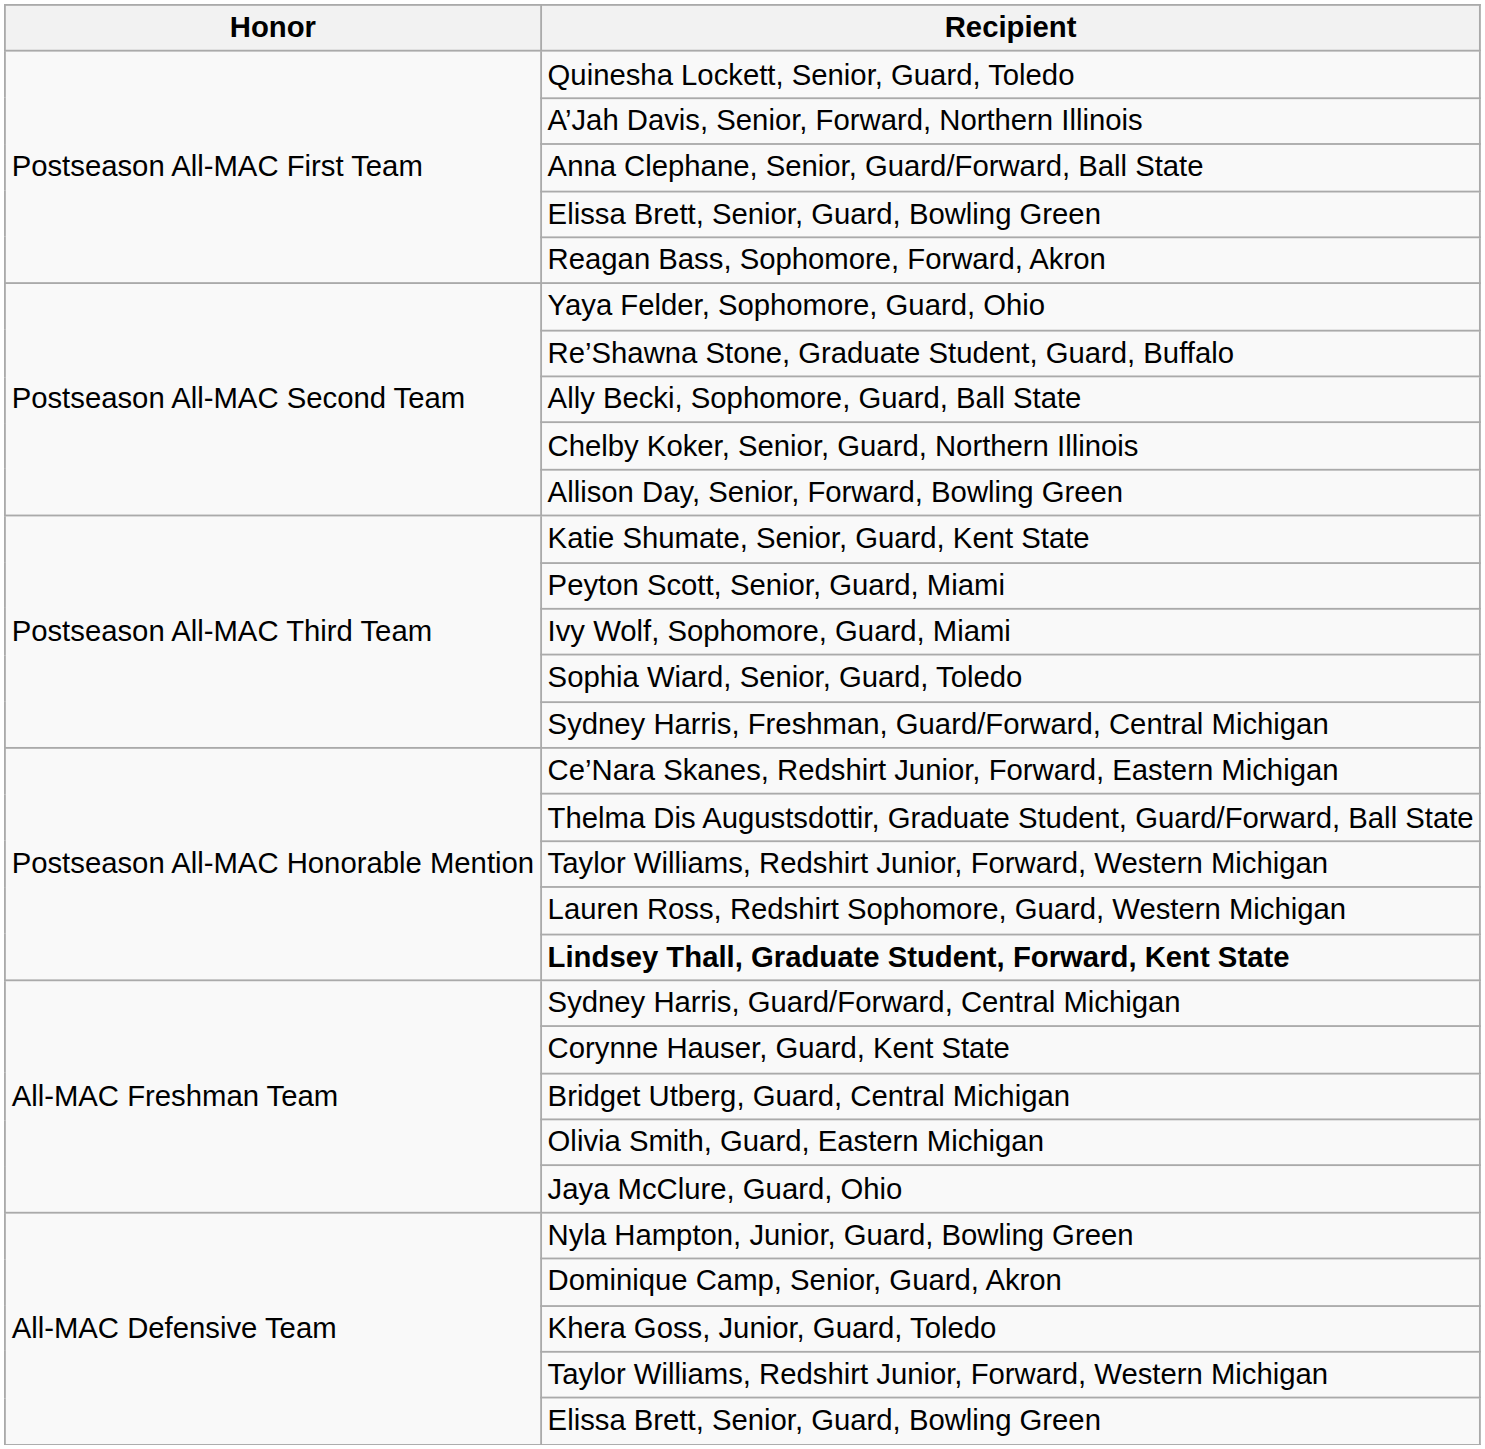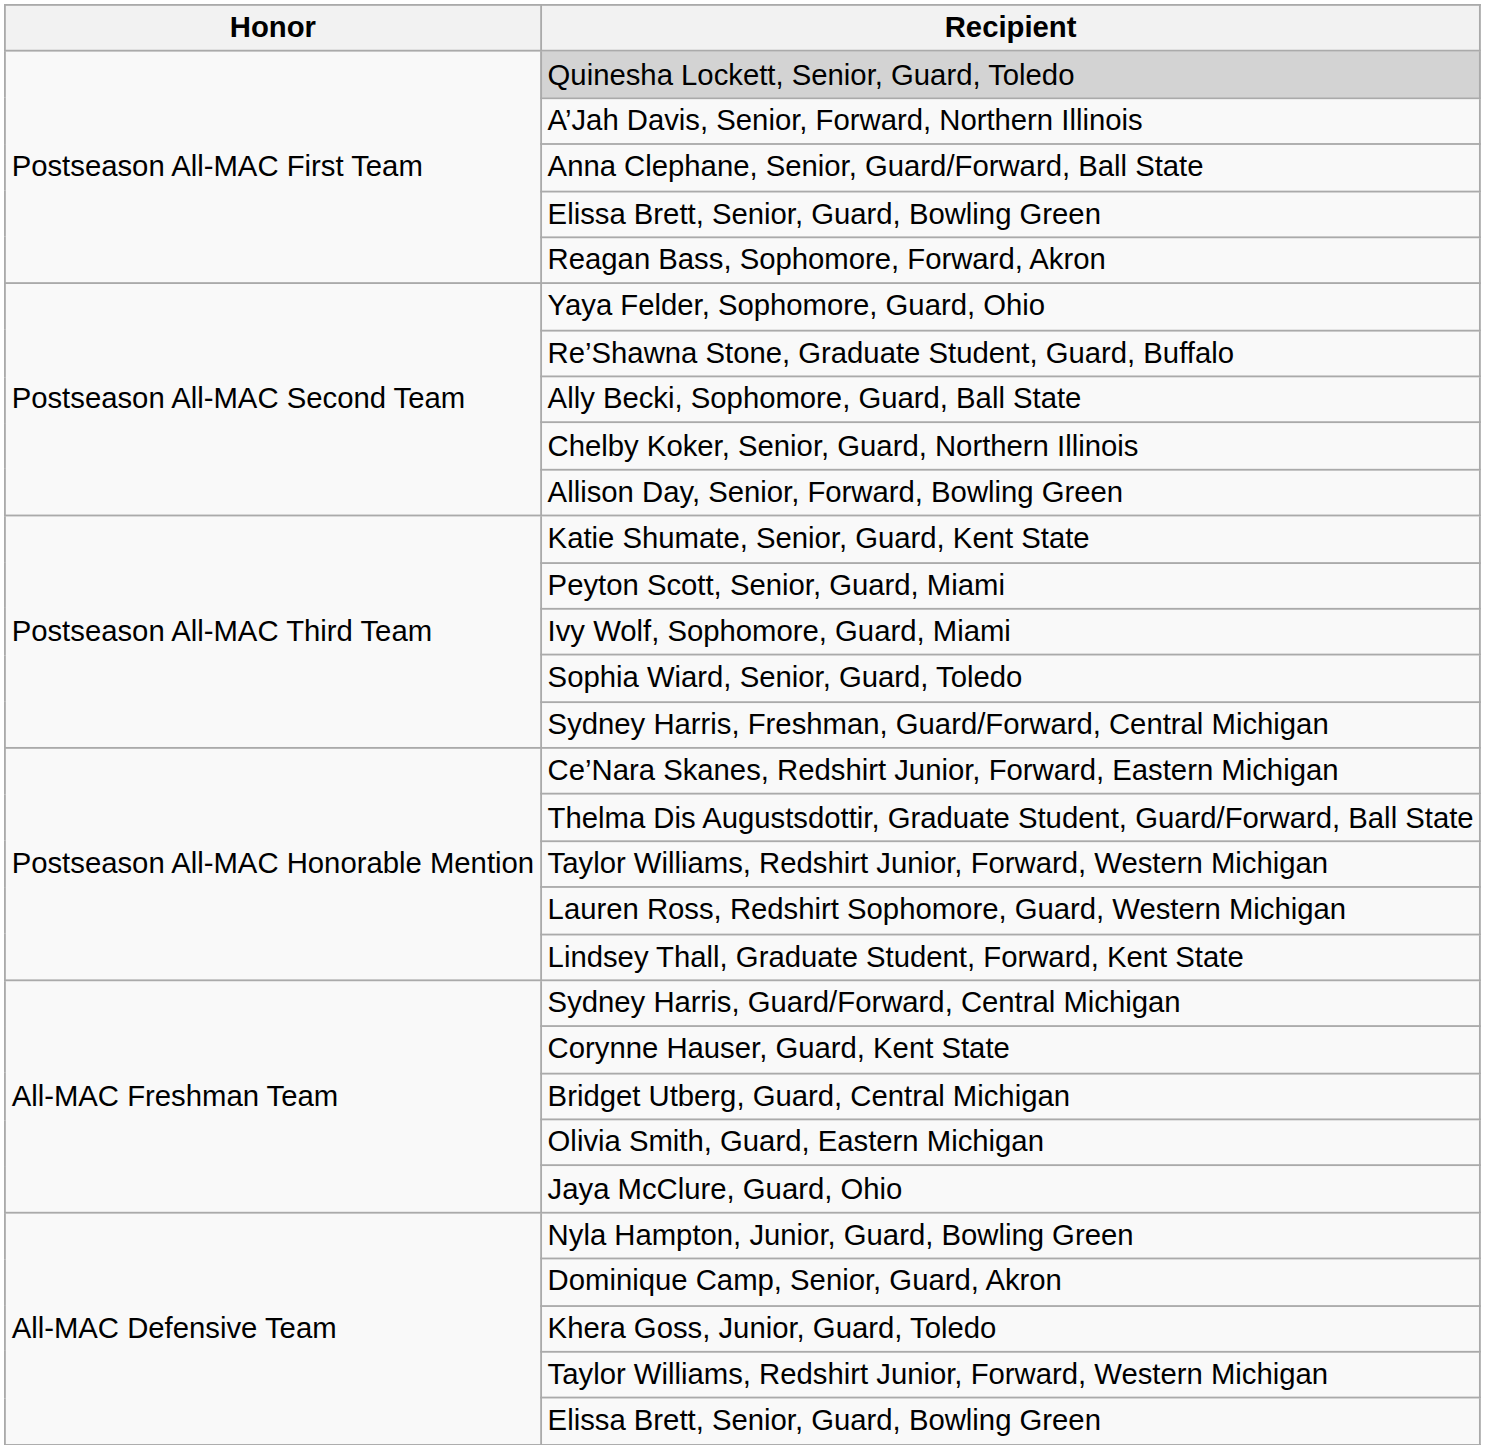(811, 74) no background -> (811, 74) lightgrey background
(919, 956) bold -> (896, 956) normal
